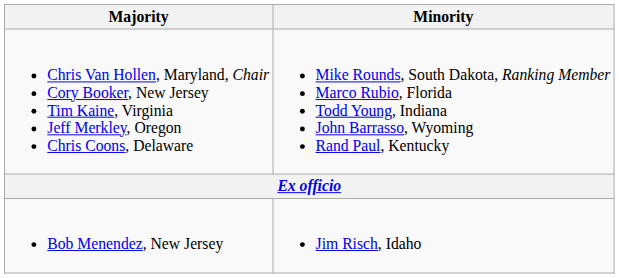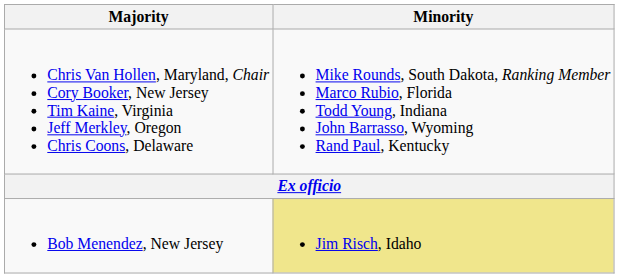(443, 244) no background -> (443, 244) khaki background
